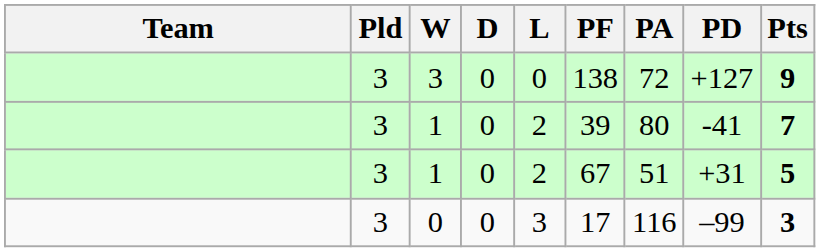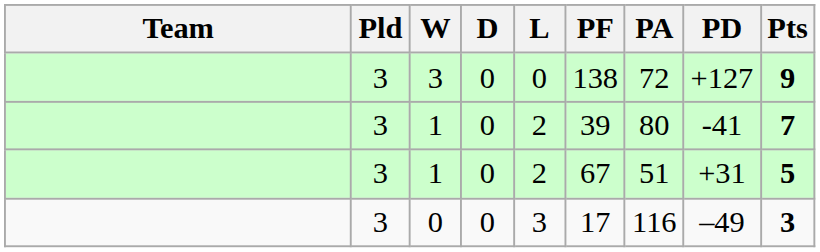(722, 221) –99 -> (722, 221) –49
